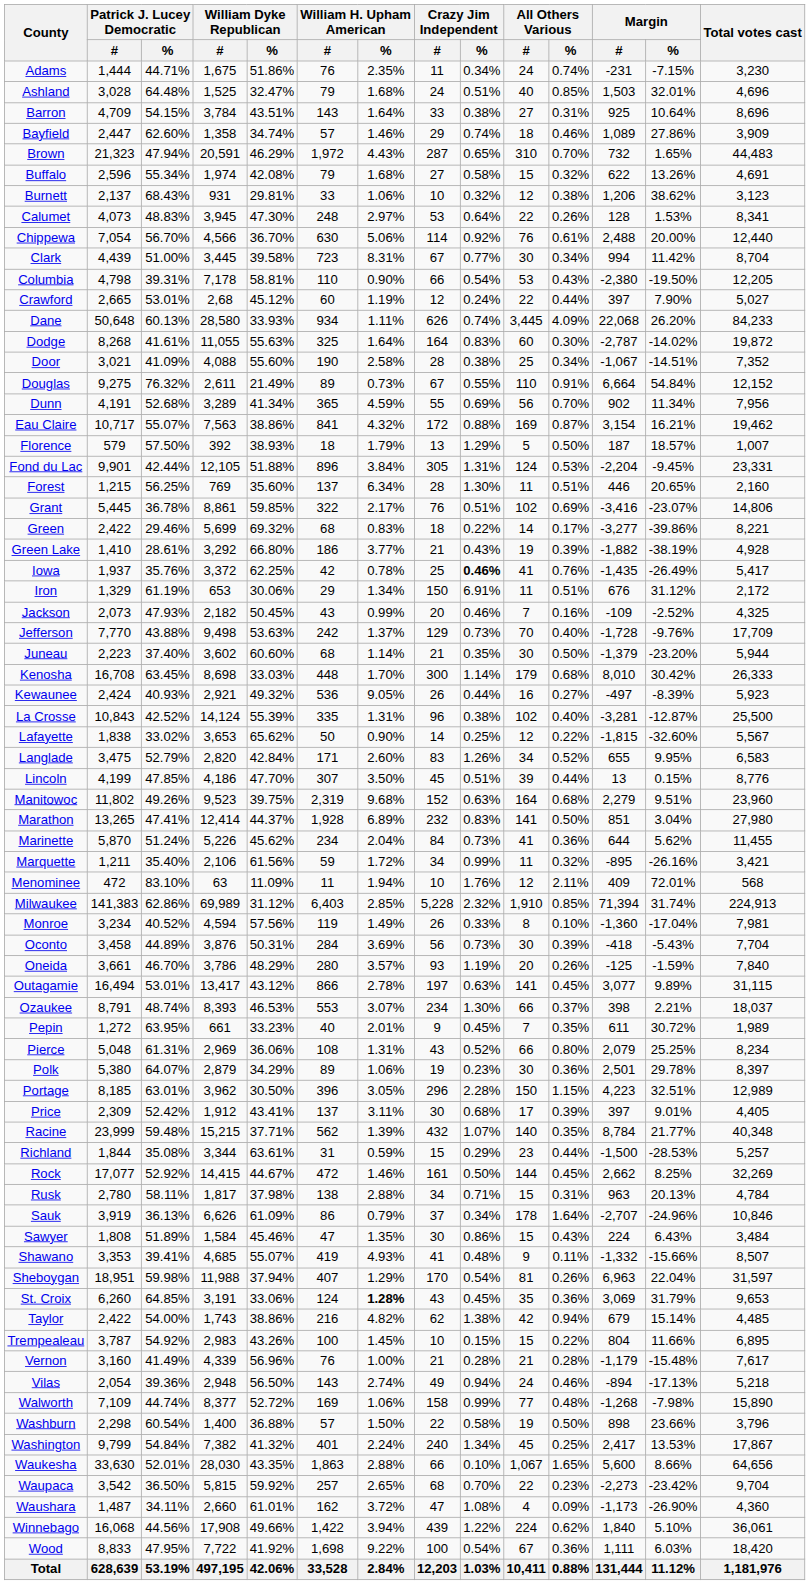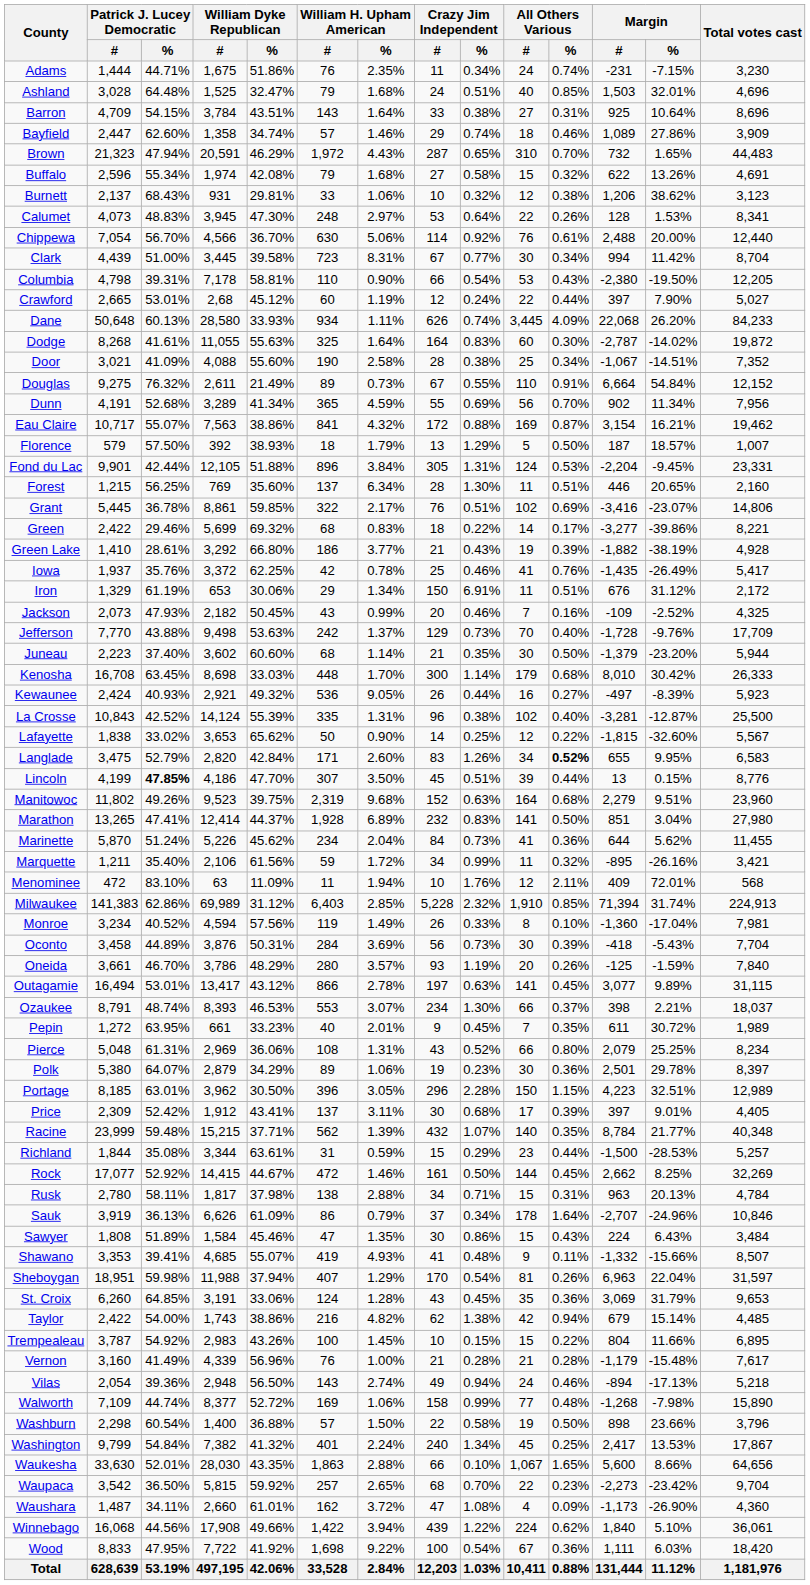(482, 570) bold -> (482, 570) normal
(571, 757) normal -> (571, 757) bold
(167, 778) normal -> (167, 778) bold
(386, 1298) bold -> (386, 1298) normal
